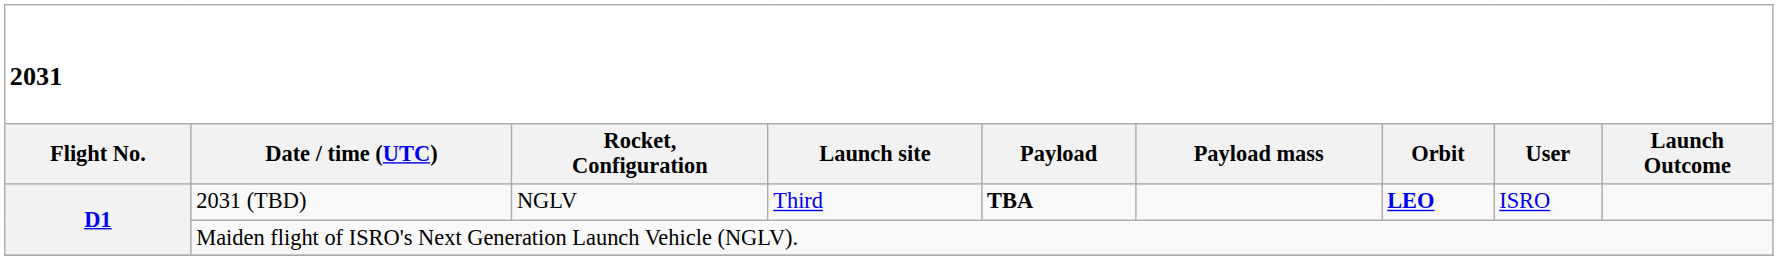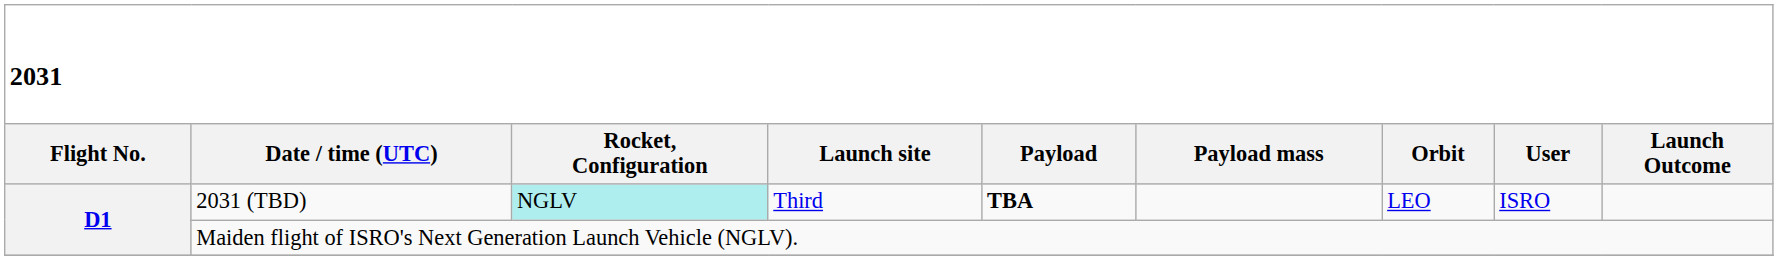(547, 201) no background -> (547, 201) paleturquoise background
(1411, 201) bold -> (1409, 201) normal
